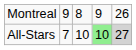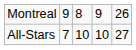(102, 34) lightgreen background -> (102, 34) no background
(122, 34) lightgrey background -> (122, 34) no background
